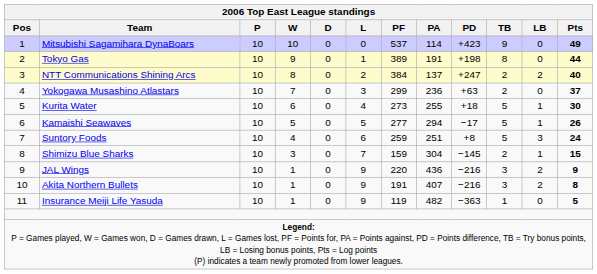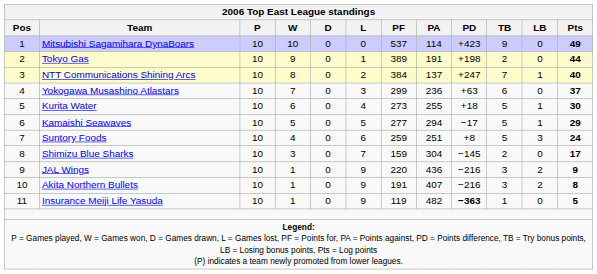(505, 59) 8 -> (505, 59) 2
(505, 75) 2 -> (505, 75) 7
(540, 75) 2 -> (540, 75) 1
(505, 91) 2 -> (505, 91) 6
(575, 122) 26 -> (575, 122) 29
(540, 153) 1 -> (540, 153) 0
(575, 153) 15 -> (575, 153) 17
(469, 201) normal -> (469, 201) bold
